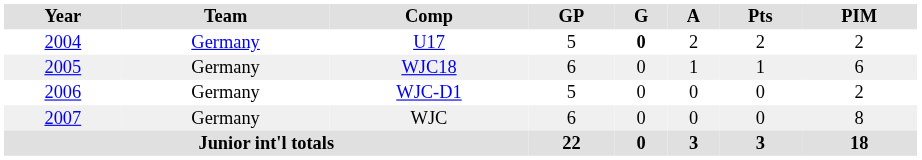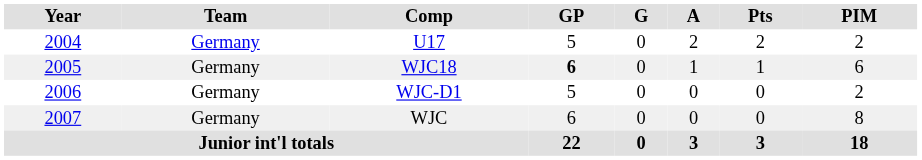(641, 41) bold -> (641, 41) normal
(571, 67) normal -> (571, 67) bold
